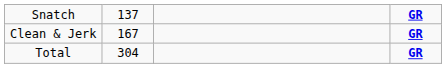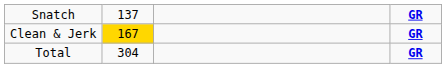(128, 34) no background -> (128, 34) gold background
